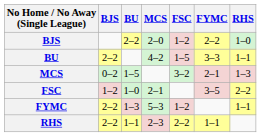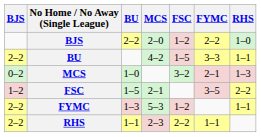columns swapped: (51, 18) <-> (110, 18)
(131, 73) 1–5 -> (131, 73) 1–0
(131, 90) 1–0 -> (131, 90) 1–5
